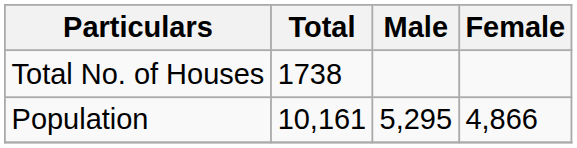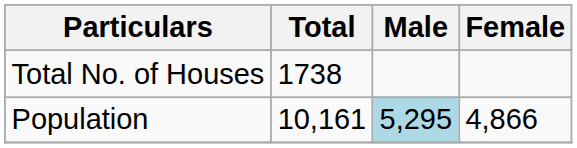(416, 119) no background -> (416, 119) lightblue background
